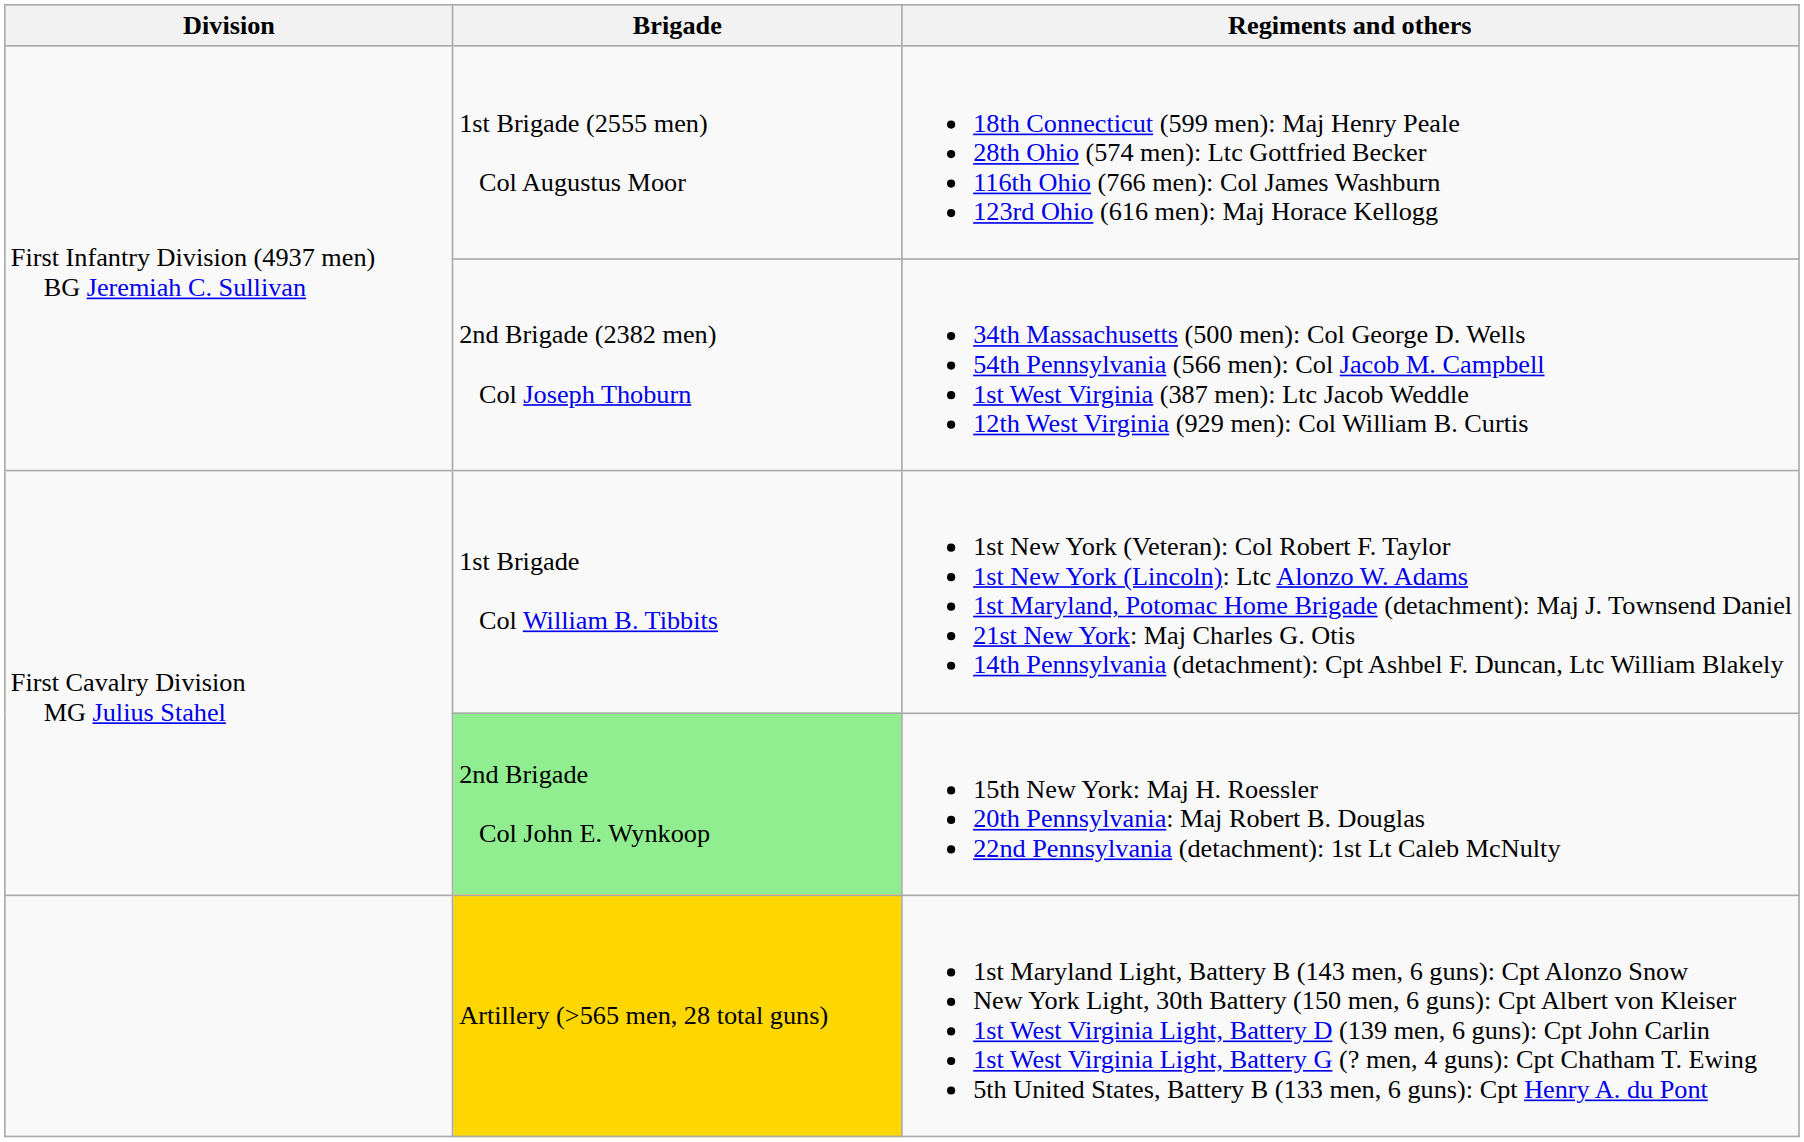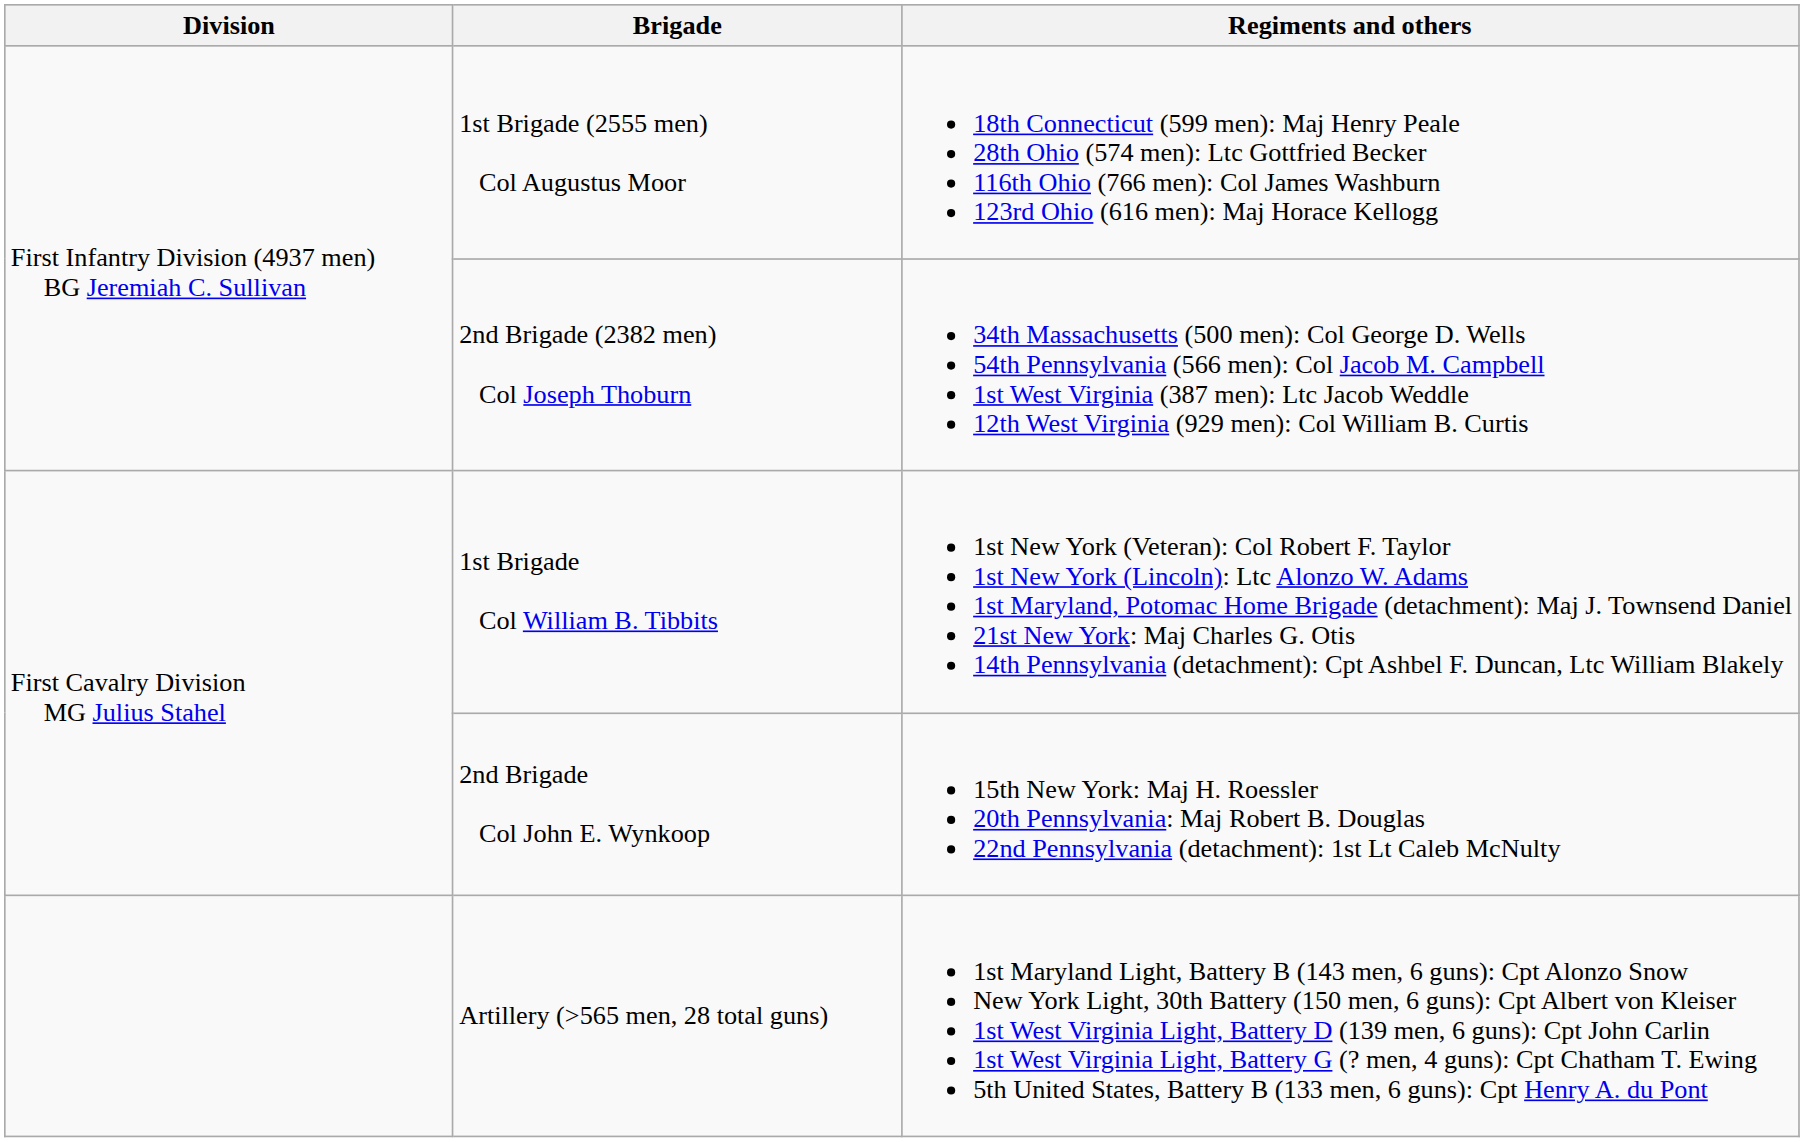(585, 803) lightgreen background -> (585, 803) no background
(644, 1015) gold background -> (644, 1015) no background
